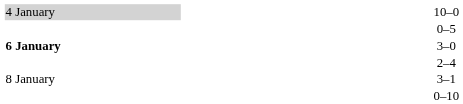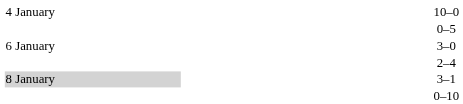(30, 12) lightgrey background -> (30, 12) no background
(33, 45) bold -> (30, 45) normal
(30, 79) no background -> (30, 79) lightgrey background
